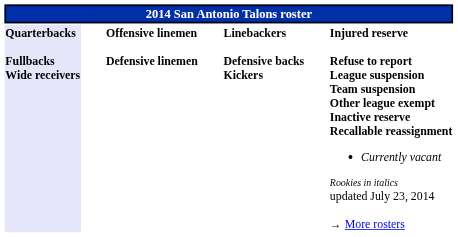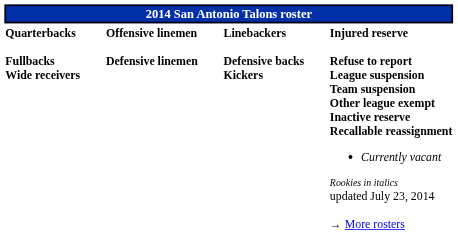(43, 53) lavender background -> (43, 53) no background
